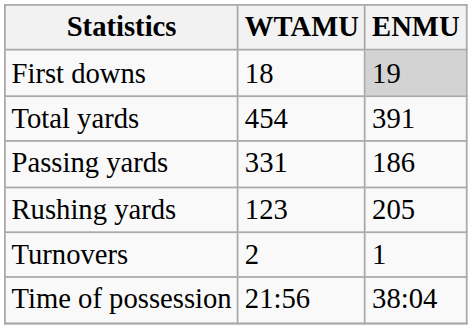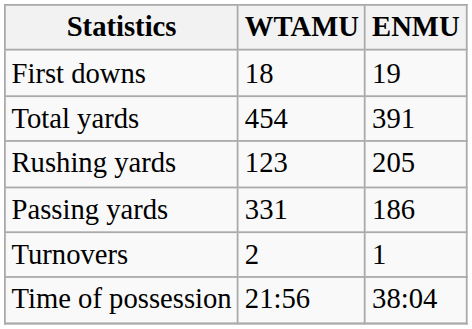(386, 72) lightgrey background -> (386, 72) no background
rows swapped: (94, 208) <-> (90, 163)
